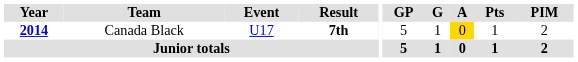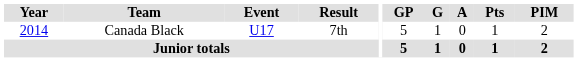(34, 30) bold -> (34, 30) normal
(339, 30) bold -> (339, 30) normal
(462, 30) gold background -> (462, 30) no background
